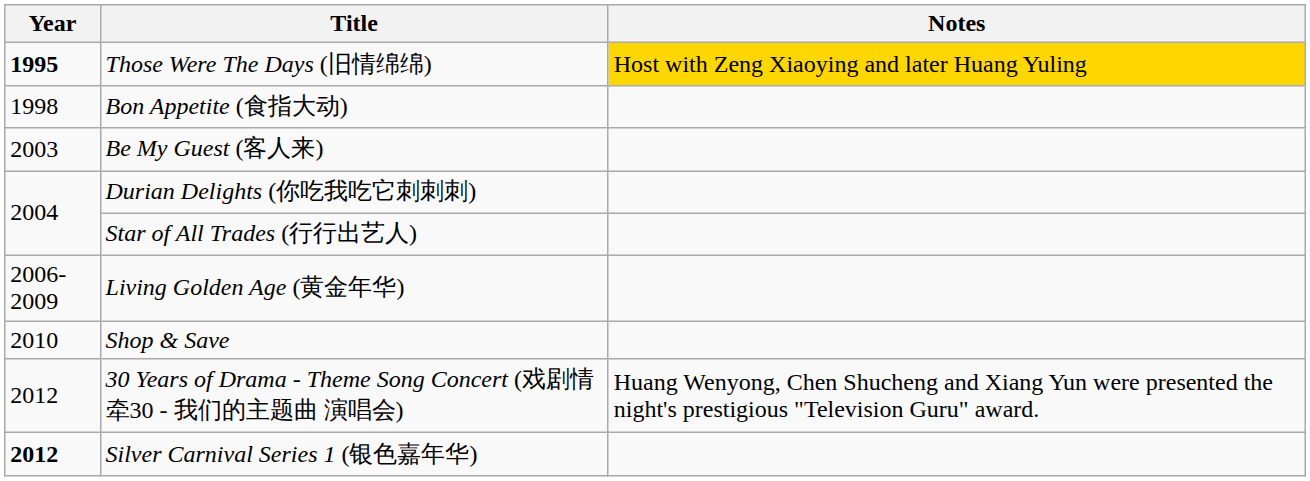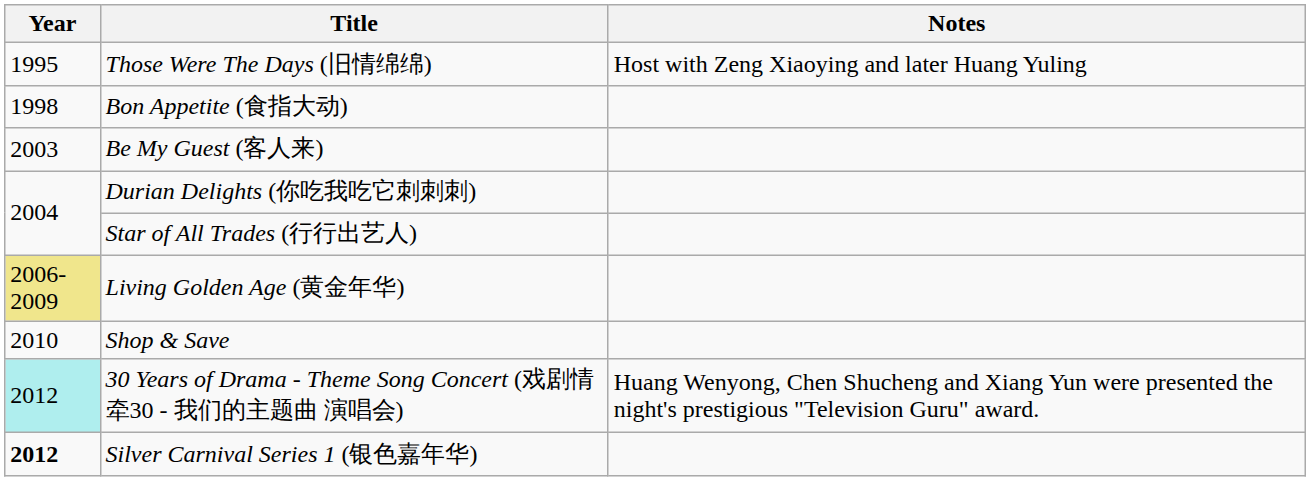(34, 63) bold -> (34, 63) normal
(850, 63) gold background -> (850, 63) no background
(38, 287) no background -> (38, 287) khaki background
(34, 395) no background -> (34, 395) paleturquoise background
